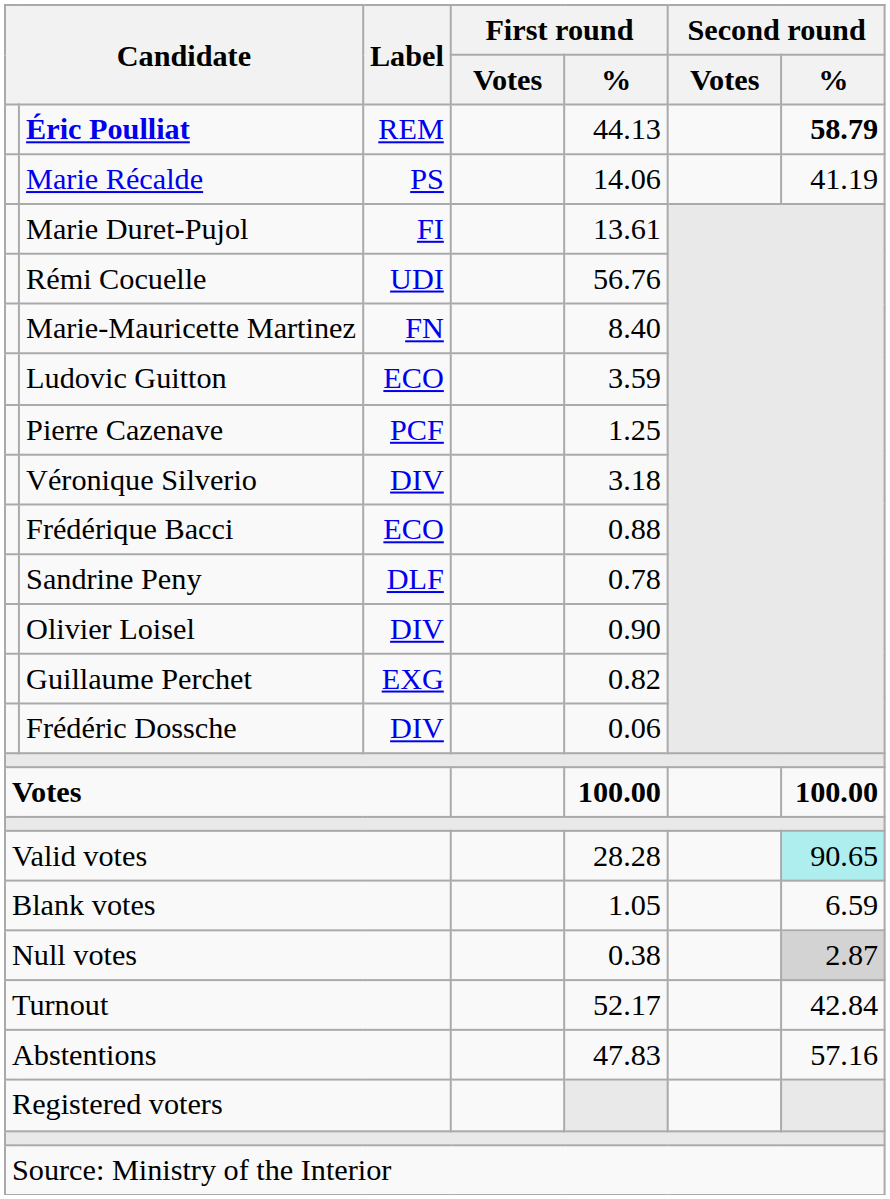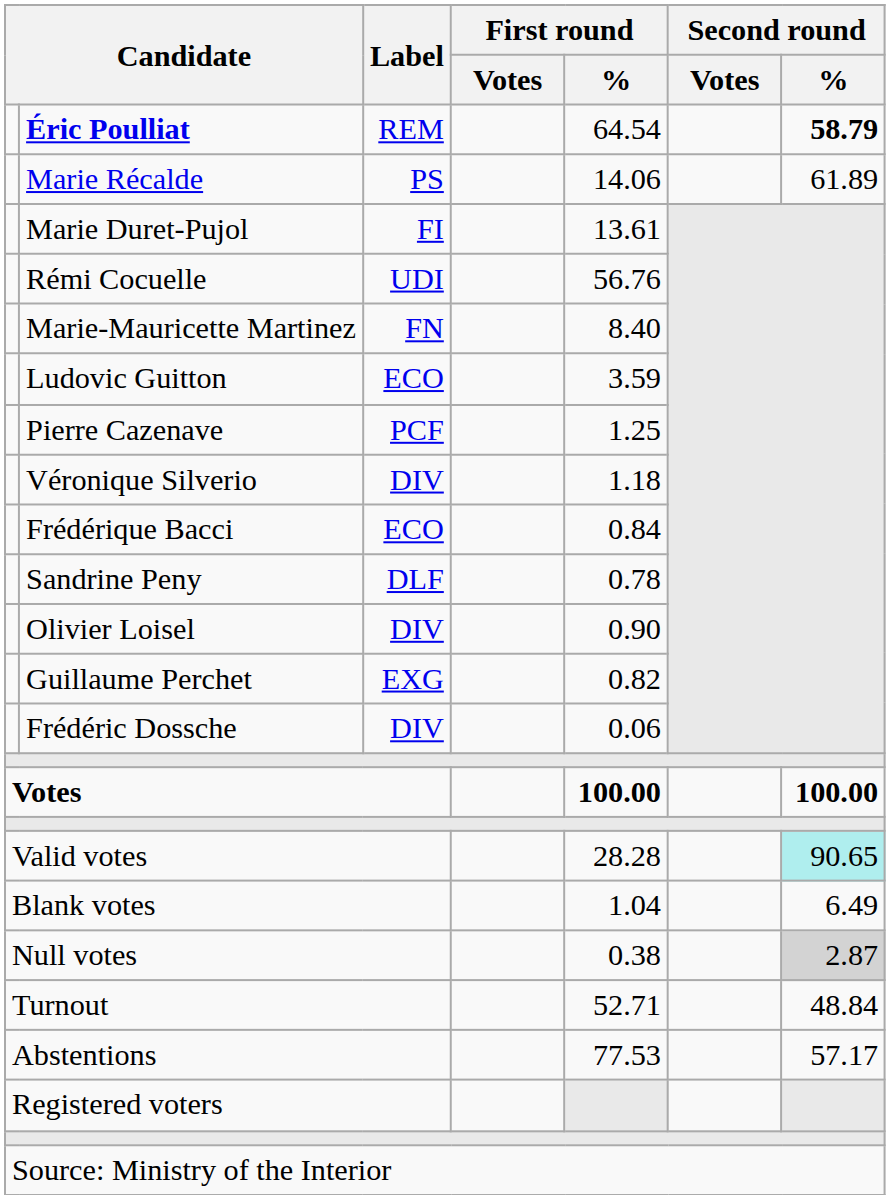(627, 129) 44.13 -> (627, 129) 64.54
(844, 179) 41.19 -> (844, 179) 61.89
(635, 478) 3.18 -> (635, 478) 1.18
(635, 528) 0.88 -> (635, 528) 0.84
(635, 905) 1.05 -> (635, 905) 1.04
(852, 905) 6.59 -> (852, 905) 6.49
(627, 1005) 52.17 -> (627, 1005) 52.71
(844, 1005) 42.84 -> (844, 1005) 48.84
(627, 1055) 47.83 -> (627, 1055) 77.53
(844, 1055) 57.16 -> (844, 1055) 57.17
